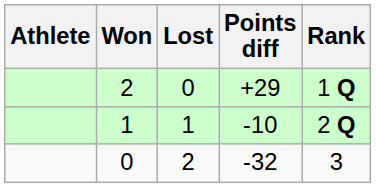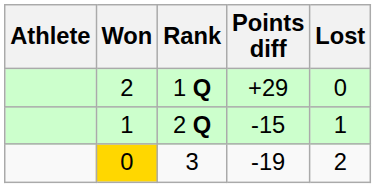columns swapped: (188, 36) <-> (336, 36)
(260, 125) -10 -> (268, 125) -15
(127, 162) no background -> (127, 162) gold background
(260, 162) -32 -> (268, 162) -19
